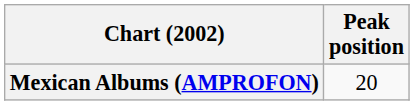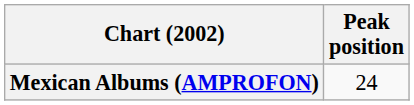(366, 81) 20 -> (366, 81) 24
